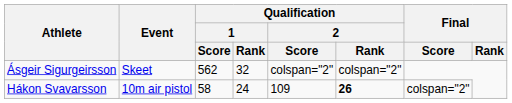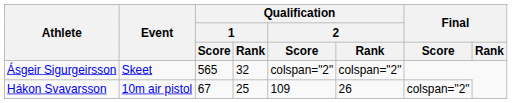(208, 70) 562 -> (208, 70) 565
(204, 88) 58 -> (204, 88) 67
(243, 88) 24 -> (243, 88) 25
(345, 88) bold -> (345, 88) normal
